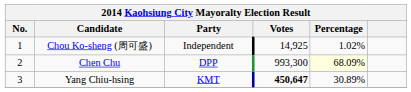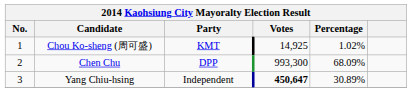(208, 46) Independent -> (208, 46) KMT
(349, 63) lightyellow background -> (349, 63) no background
(208, 79) KMT -> (208, 79) Independent
